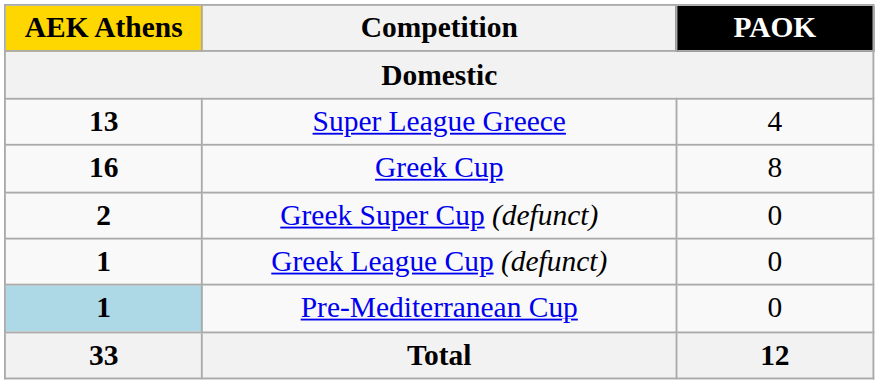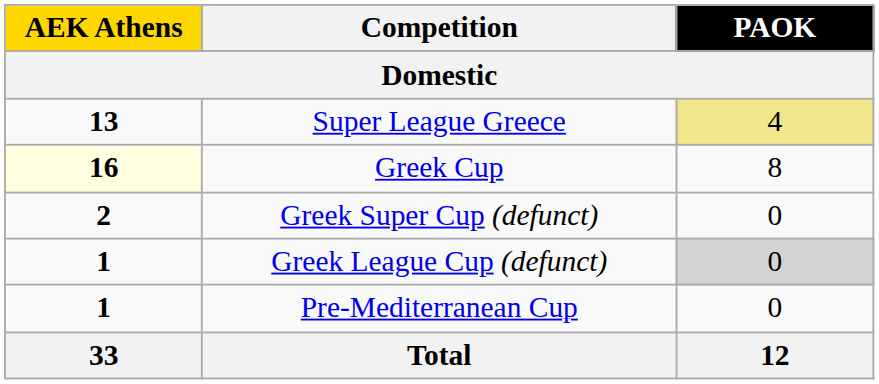(775, 121) no background -> (775, 121) khaki background
(104, 167) no background -> (104, 167) lightyellow background
(775, 261) no background -> (775, 261) lightgrey background
(104, 307) lightblue background -> (104, 307) no background
